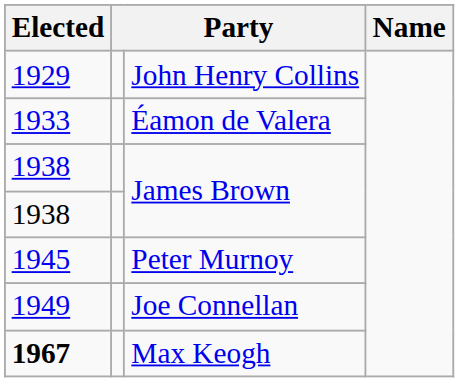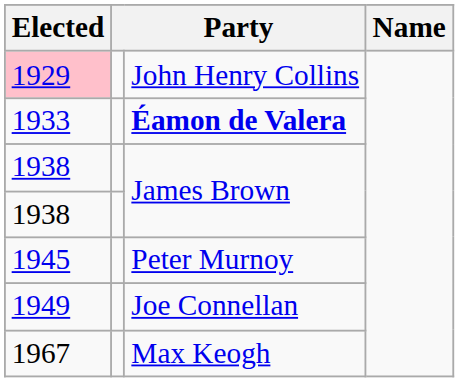(41, 74) no background -> (41, 74) pink background
(231, 120) normal -> (239, 120) bold
(41, 352) bold -> (41, 352) normal
